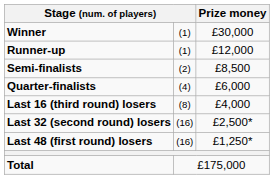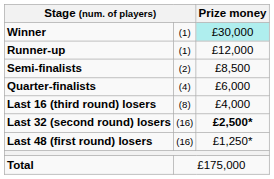(233, 31) no background -> (233, 31) paleturquoise background
(233, 123) normal -> (233, 123) bold
